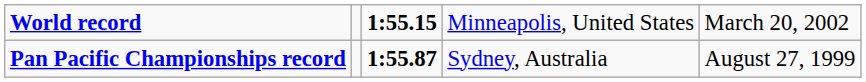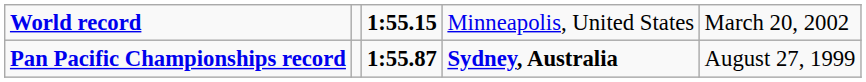(527, 58) normal -> (533, 58) bold
